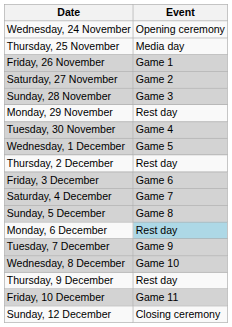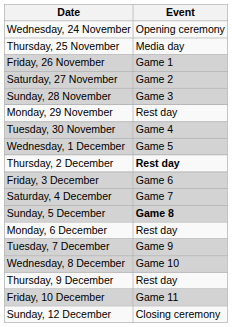(157, 163) normal -> (158, 163) bold
(154, 213) normal -> (155, 213) bold
(157, 230) lightblue background -> (157, 230) no background
